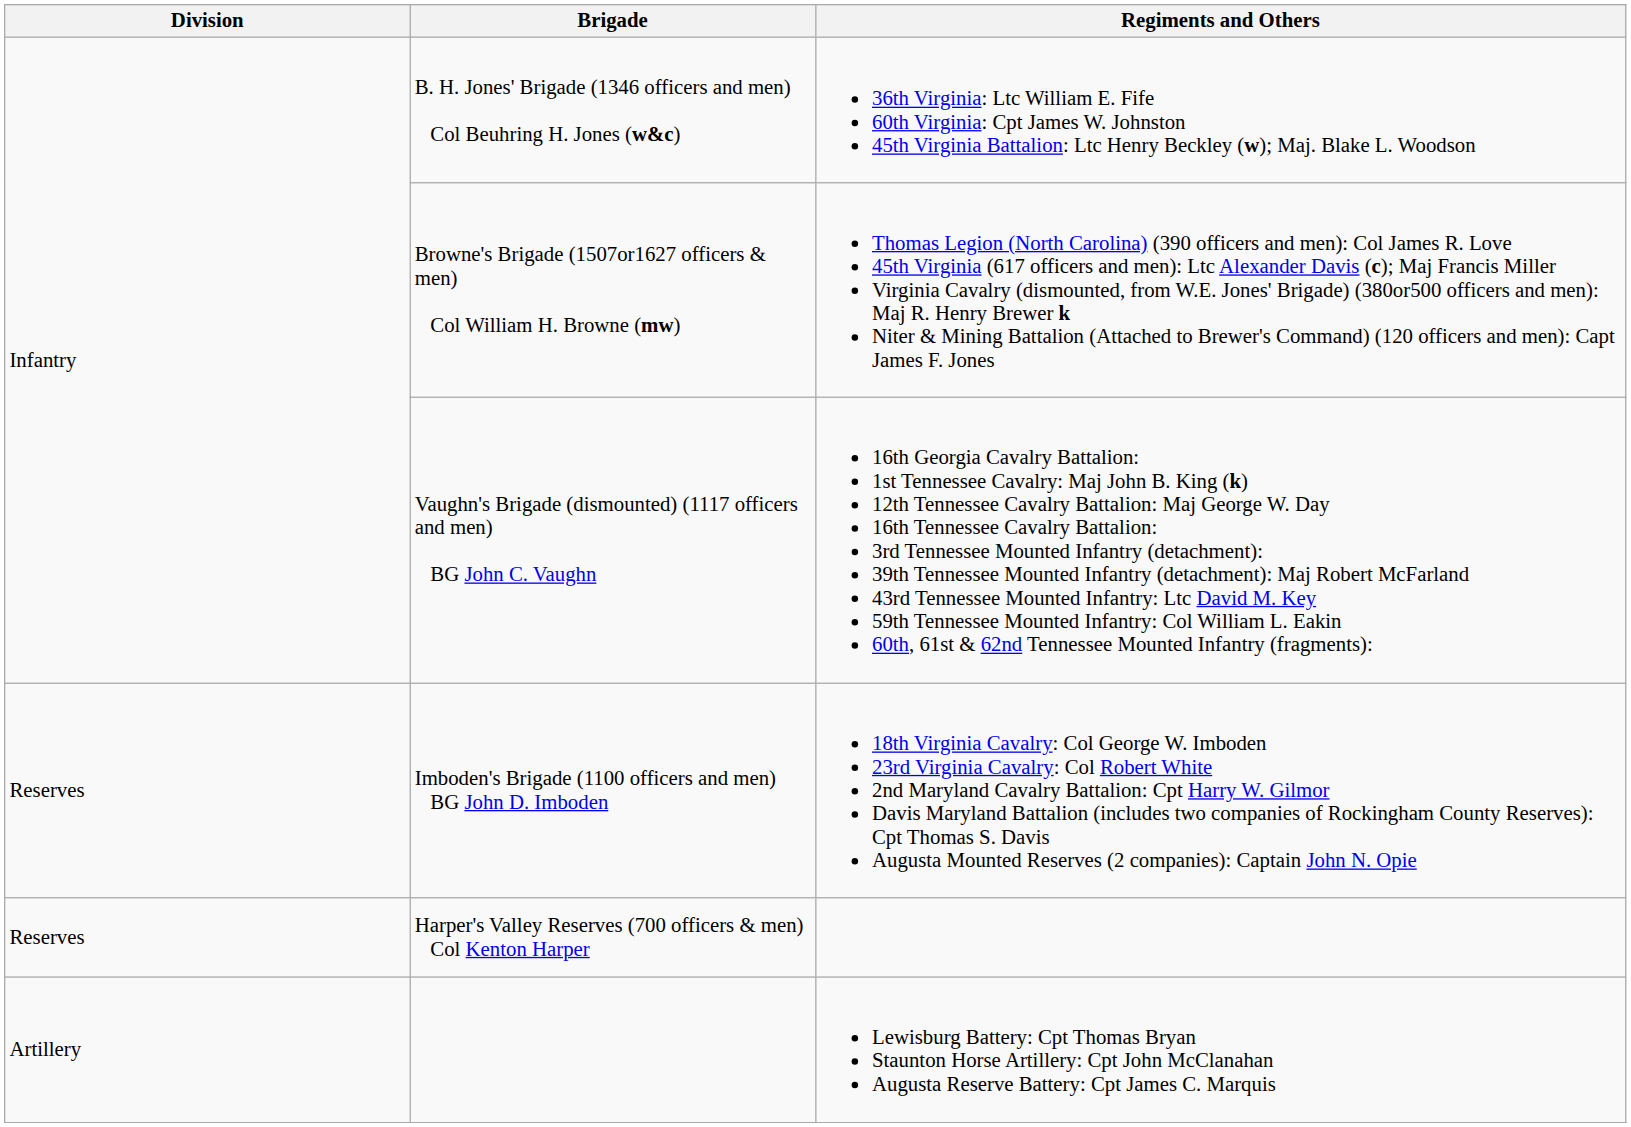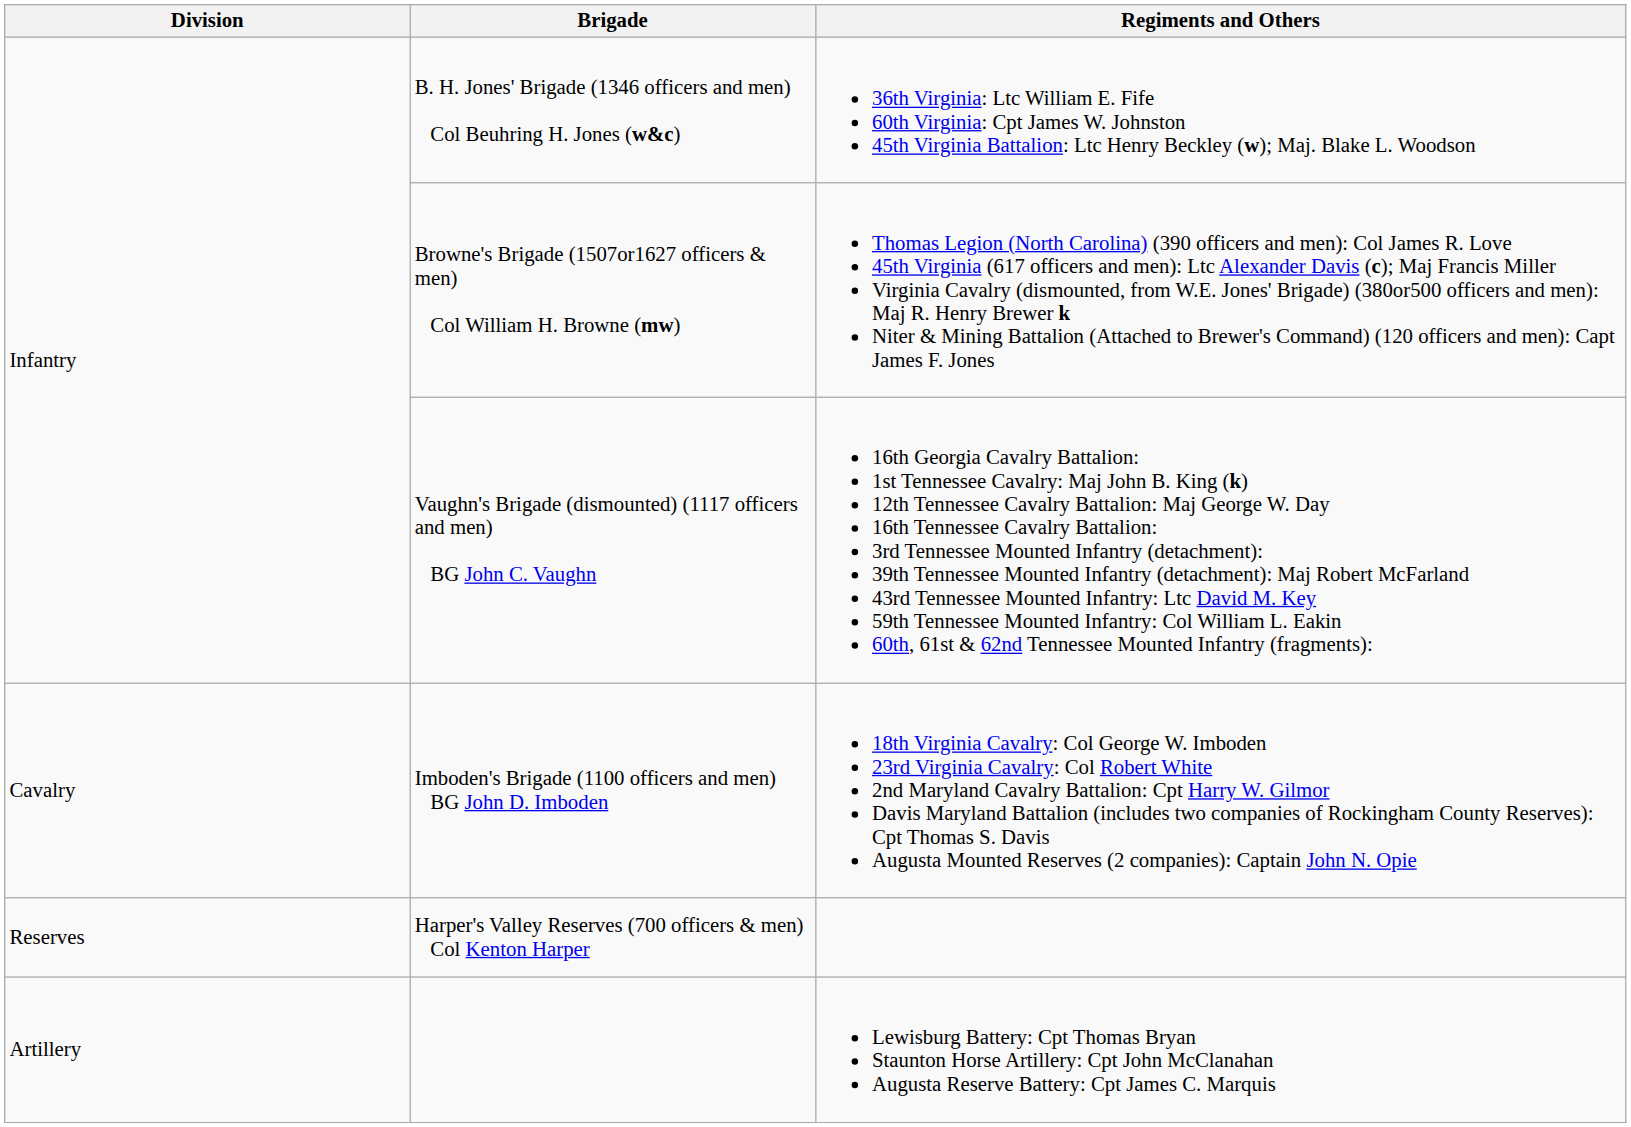(47, 801) Reserves -> (42, 801) Cavalry
